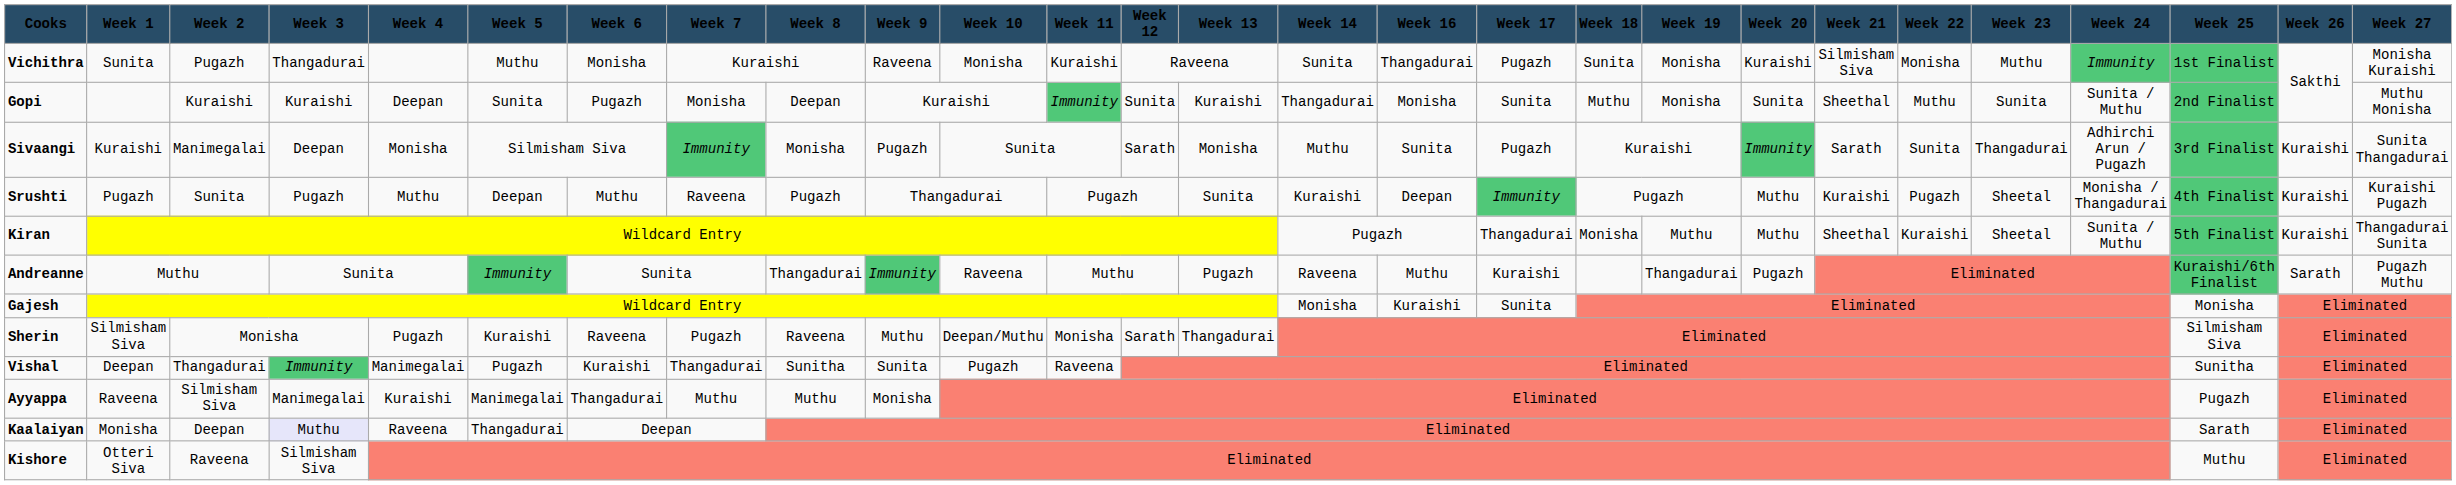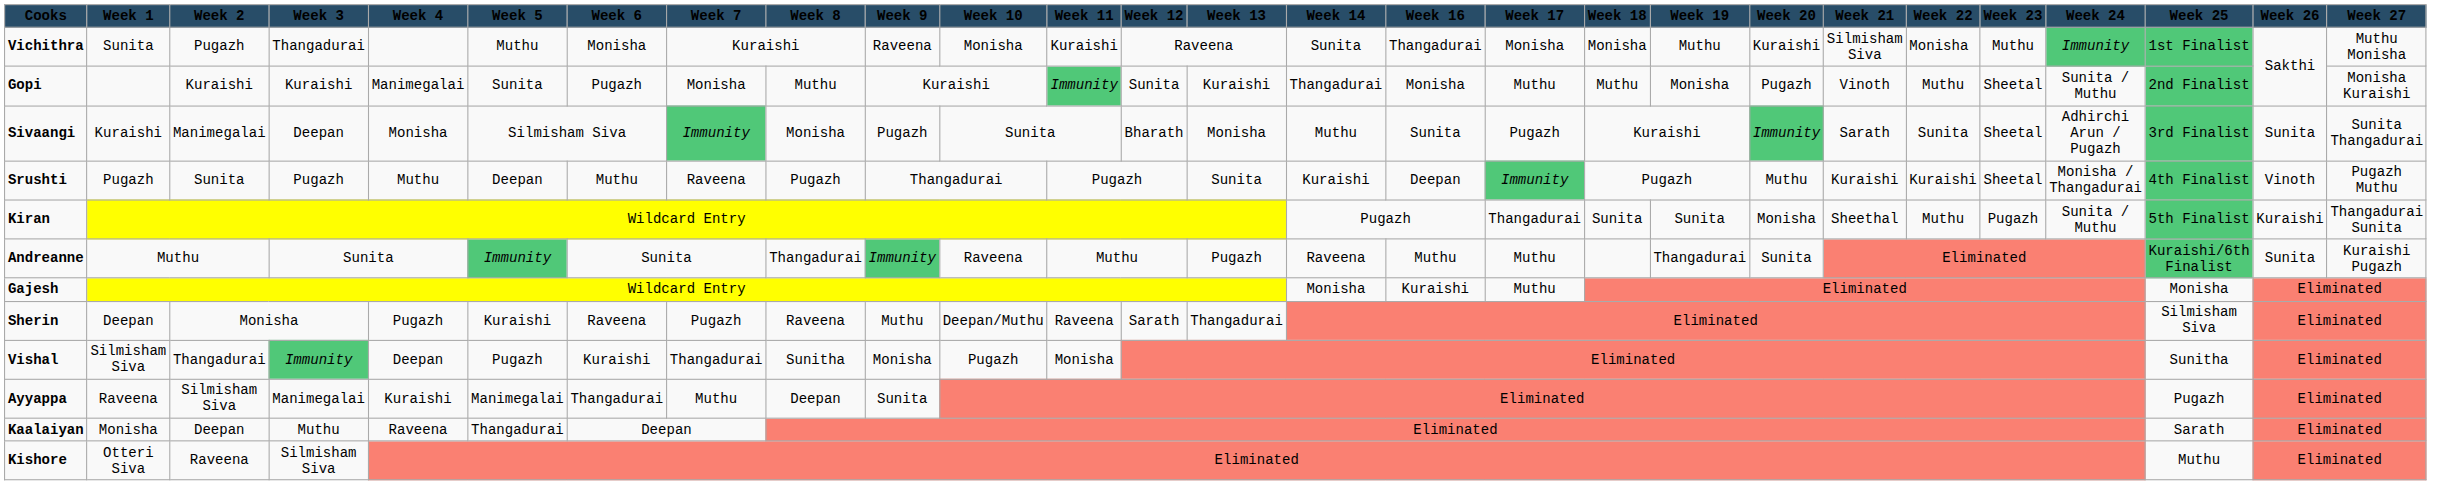(1526, 63) Pugazh -> (1535, 47) Monisha
(1609, 63) Sunita -> (1617, 47) Monisha
(1691, 63) Monisha -> (1700, 47) Muthu
(2402, 63) Monisha Kuraishi -> (2377, 47) Muthu Monisha
(418, 102) Deepan -> (418, 86) Manimegalai
(816, 102) Deepan -> (816, 86) Muthu
(1526, 102) Sunita -> (1535, 86) Muthu
(1778, 102) Sunita -> (1786, 86) Pugazh
(1856, 102) Sheethal -> (1865, 86) Vinoth
(2021, 102) Sunita -> (2013, 86) Sheetal
(2402, 102) Muthu Monisha -> (2377, 86) Monisha Kuraishi
(1150, 149) Sarath -> (1154, 133) Bharath
(2021, 149) Thangadurai -> (2013, 133) Sheetal
(2315, 149) Kuraishi -> (2290, 133) Sunita
(1935, 197) Pugazh -> (1943, 180) Kuraishi
(2315, 197) Kuraishi -> (2290, 180) Vinoth
(2402, 197) Kuraishi Pugazh -> (2377, 180) Pugazh Muthu
(1609, 236) Monisha -> (1617, 219) Sunita
(1691, 236) Muthu -> (1700, 219) Sunita
(1778, 236) Muthu -> (1786, 219) Monisha
(1935, 236) Kuraishi -> (1943, 219) Muthu
(2021, 236) Sheetal -> (2013, 219) Pugazh
(1526, 275) Kuraishi -> (1535, 259) Muthu
(1778, 275) Pugazh -> (1786, 259) Sunita
(2315, 275) Sarath -> (2290, 259) Sunita
(2402, 275) Pugazh Muthu -> (2377, 259) Kuraishi Pugazh
(1526, 306) Sunita -> (1535, 290) Muthu
(128, 337) Silmisham Siva -> (128, 321) Deepan
(1084, 337) Monisha -> (1084, 321) Raveena
(128, 368) Deepan -> (128, 360) Silmisham Siva
(418, 368) Manimegalai -> (418, 360) Deepan
(902, 368) Sunita -> (902, 360) Monisha
(1084, 368) Raveena -> (1084, 360) Monisha
(816, 399) Muthu -> (816, 399) Deepan
(902, 399) Monisha -> (902, 399) Sunita
(319, 430) lavender background -> (319, 430) no background
